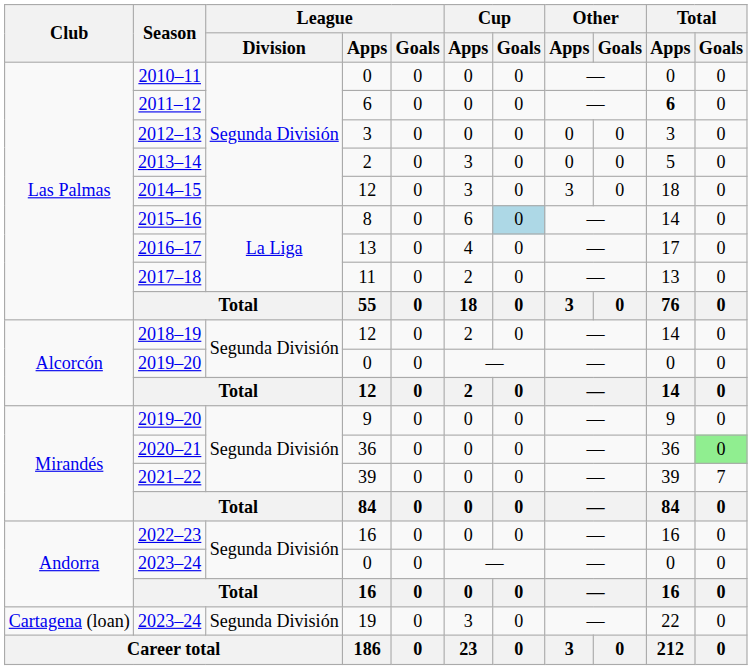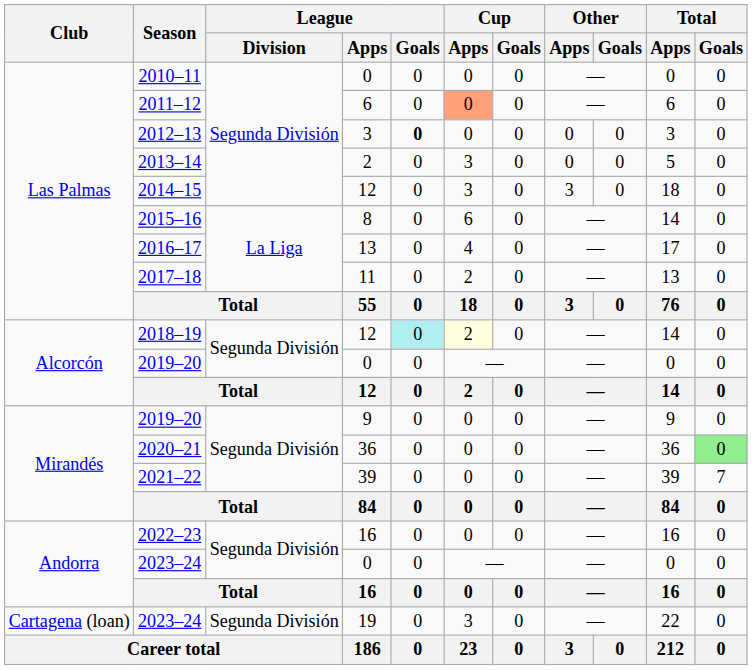(468, 104) no background -> (468, 104) lightsalmon background
(670, 104) bold -> (670, 104) normal
(418, 133) normal -> (418, 133) bold
(519, 219) lightblue background -> (519, 219) no background
(418, 334) no background -> (418, 334) paleturquoise background
(468, 334) no background -> (468, 334) lightyellow background
